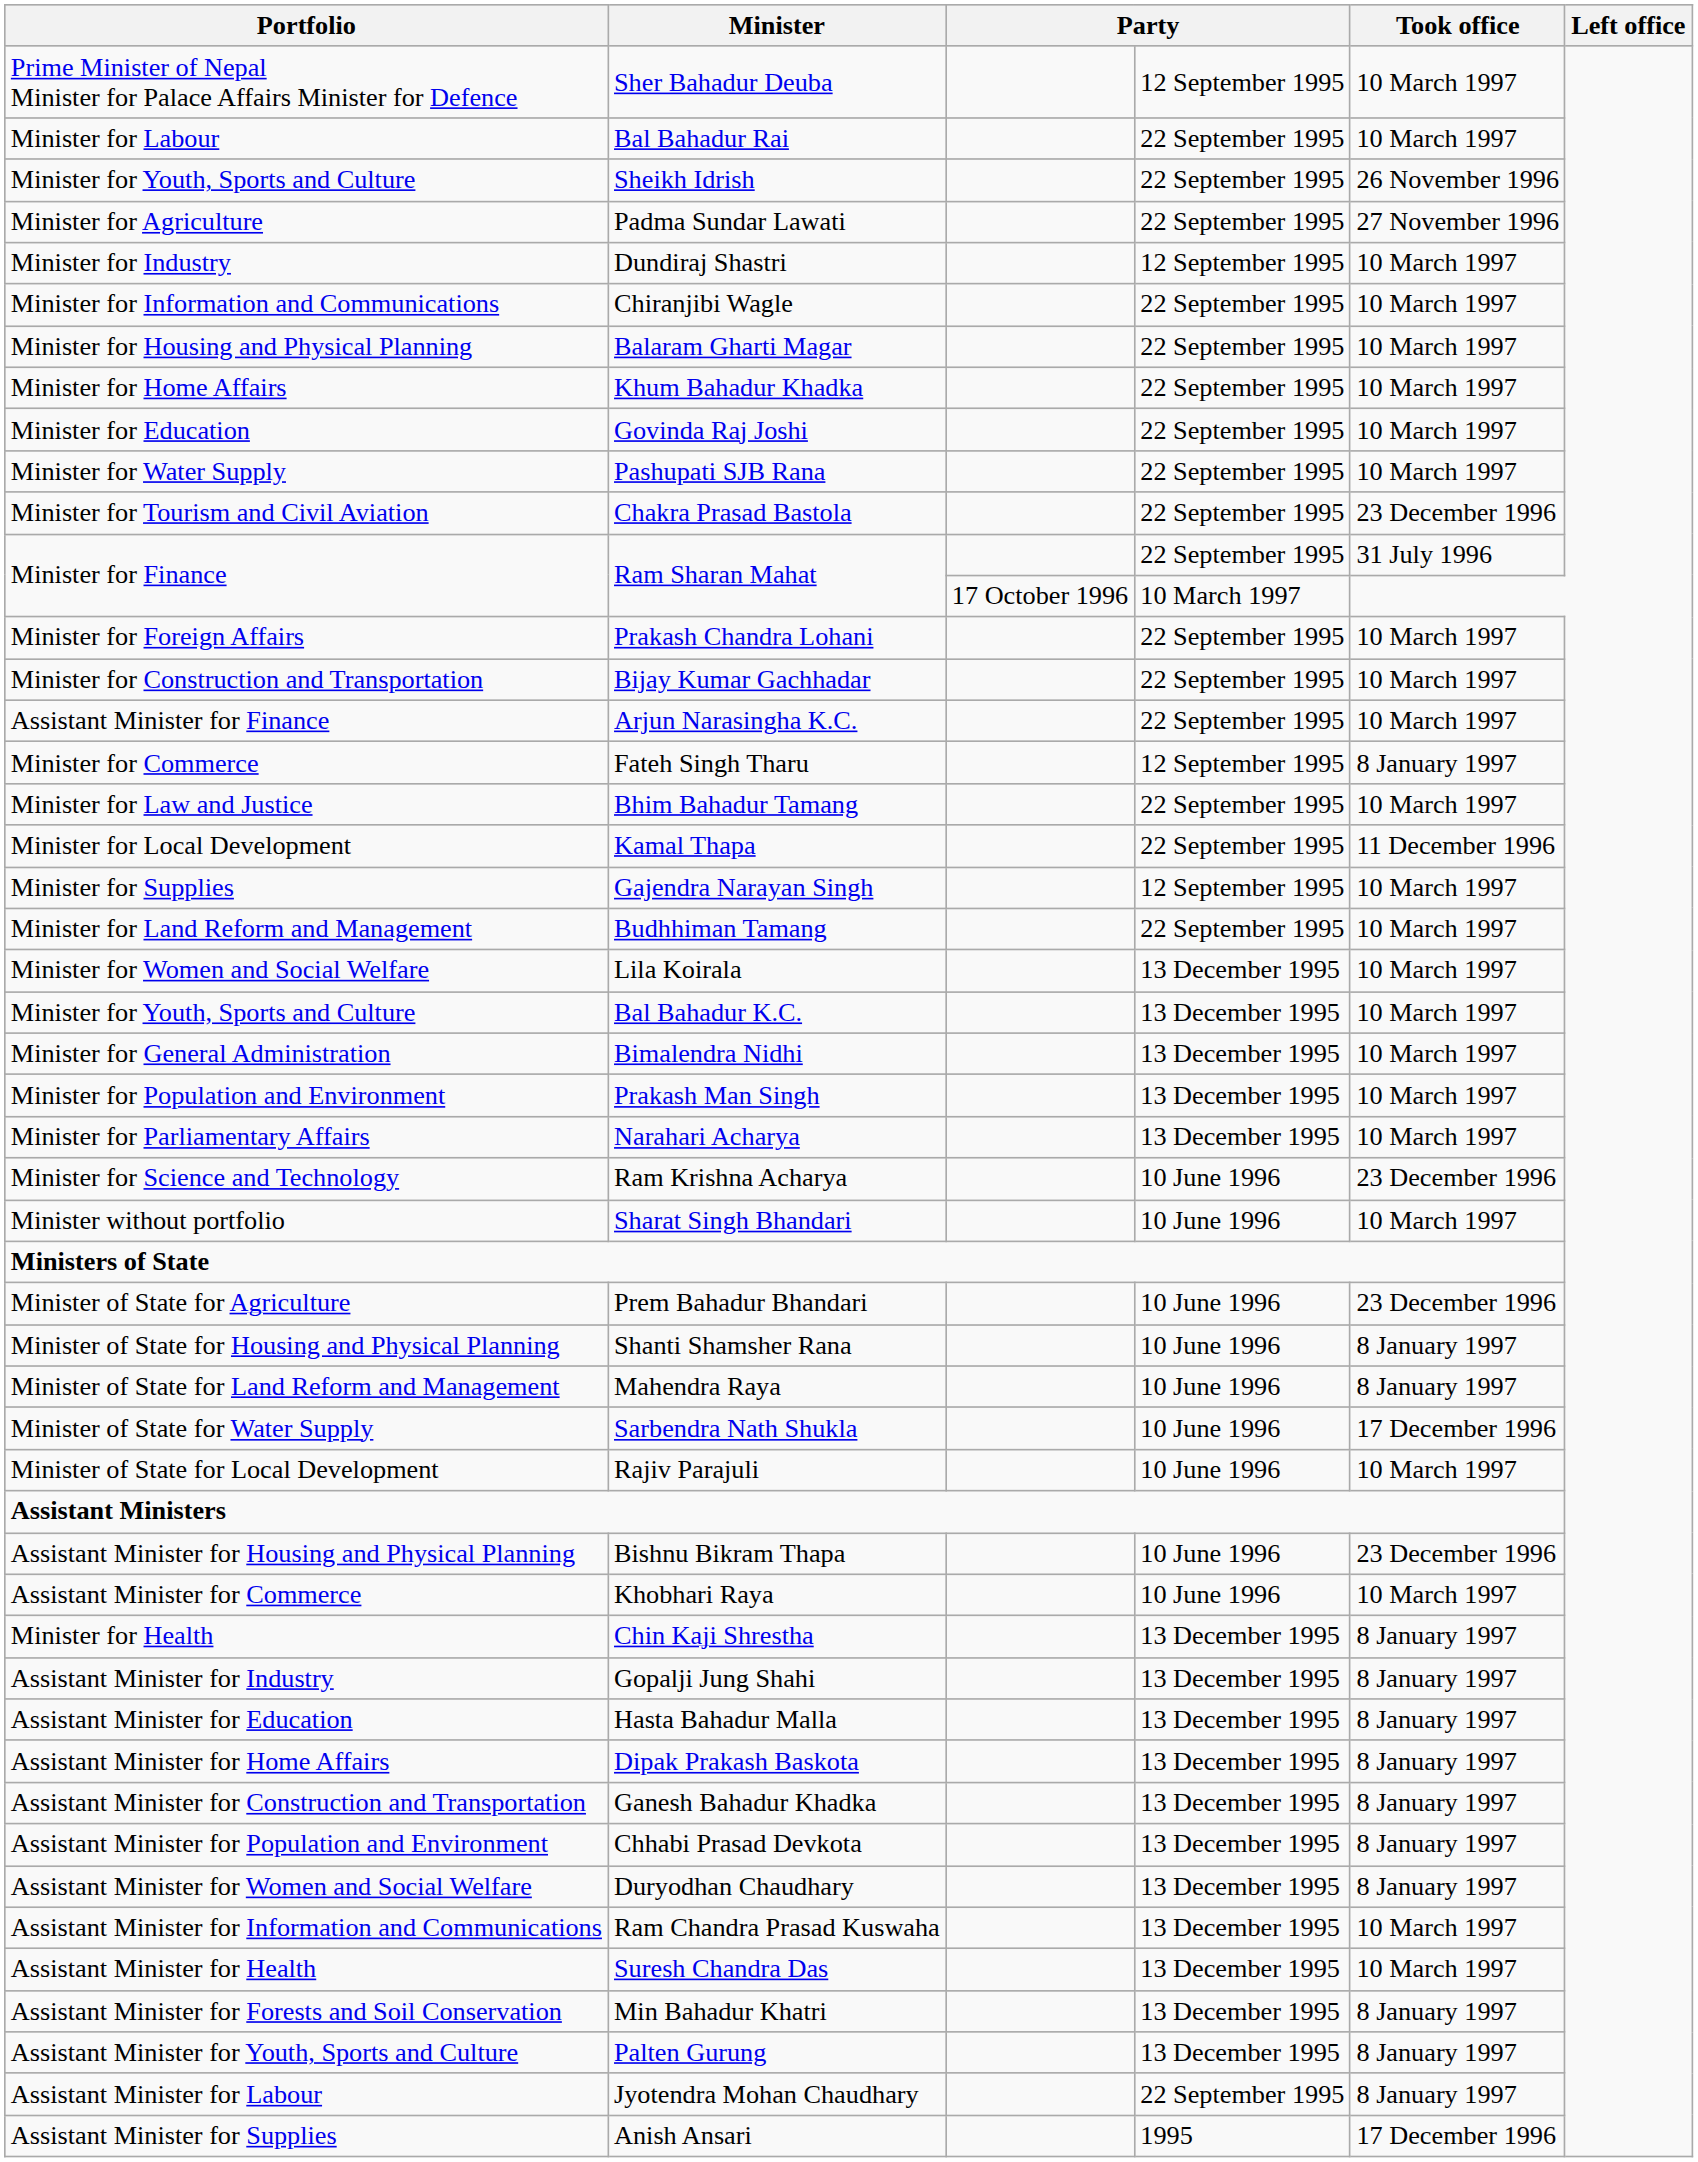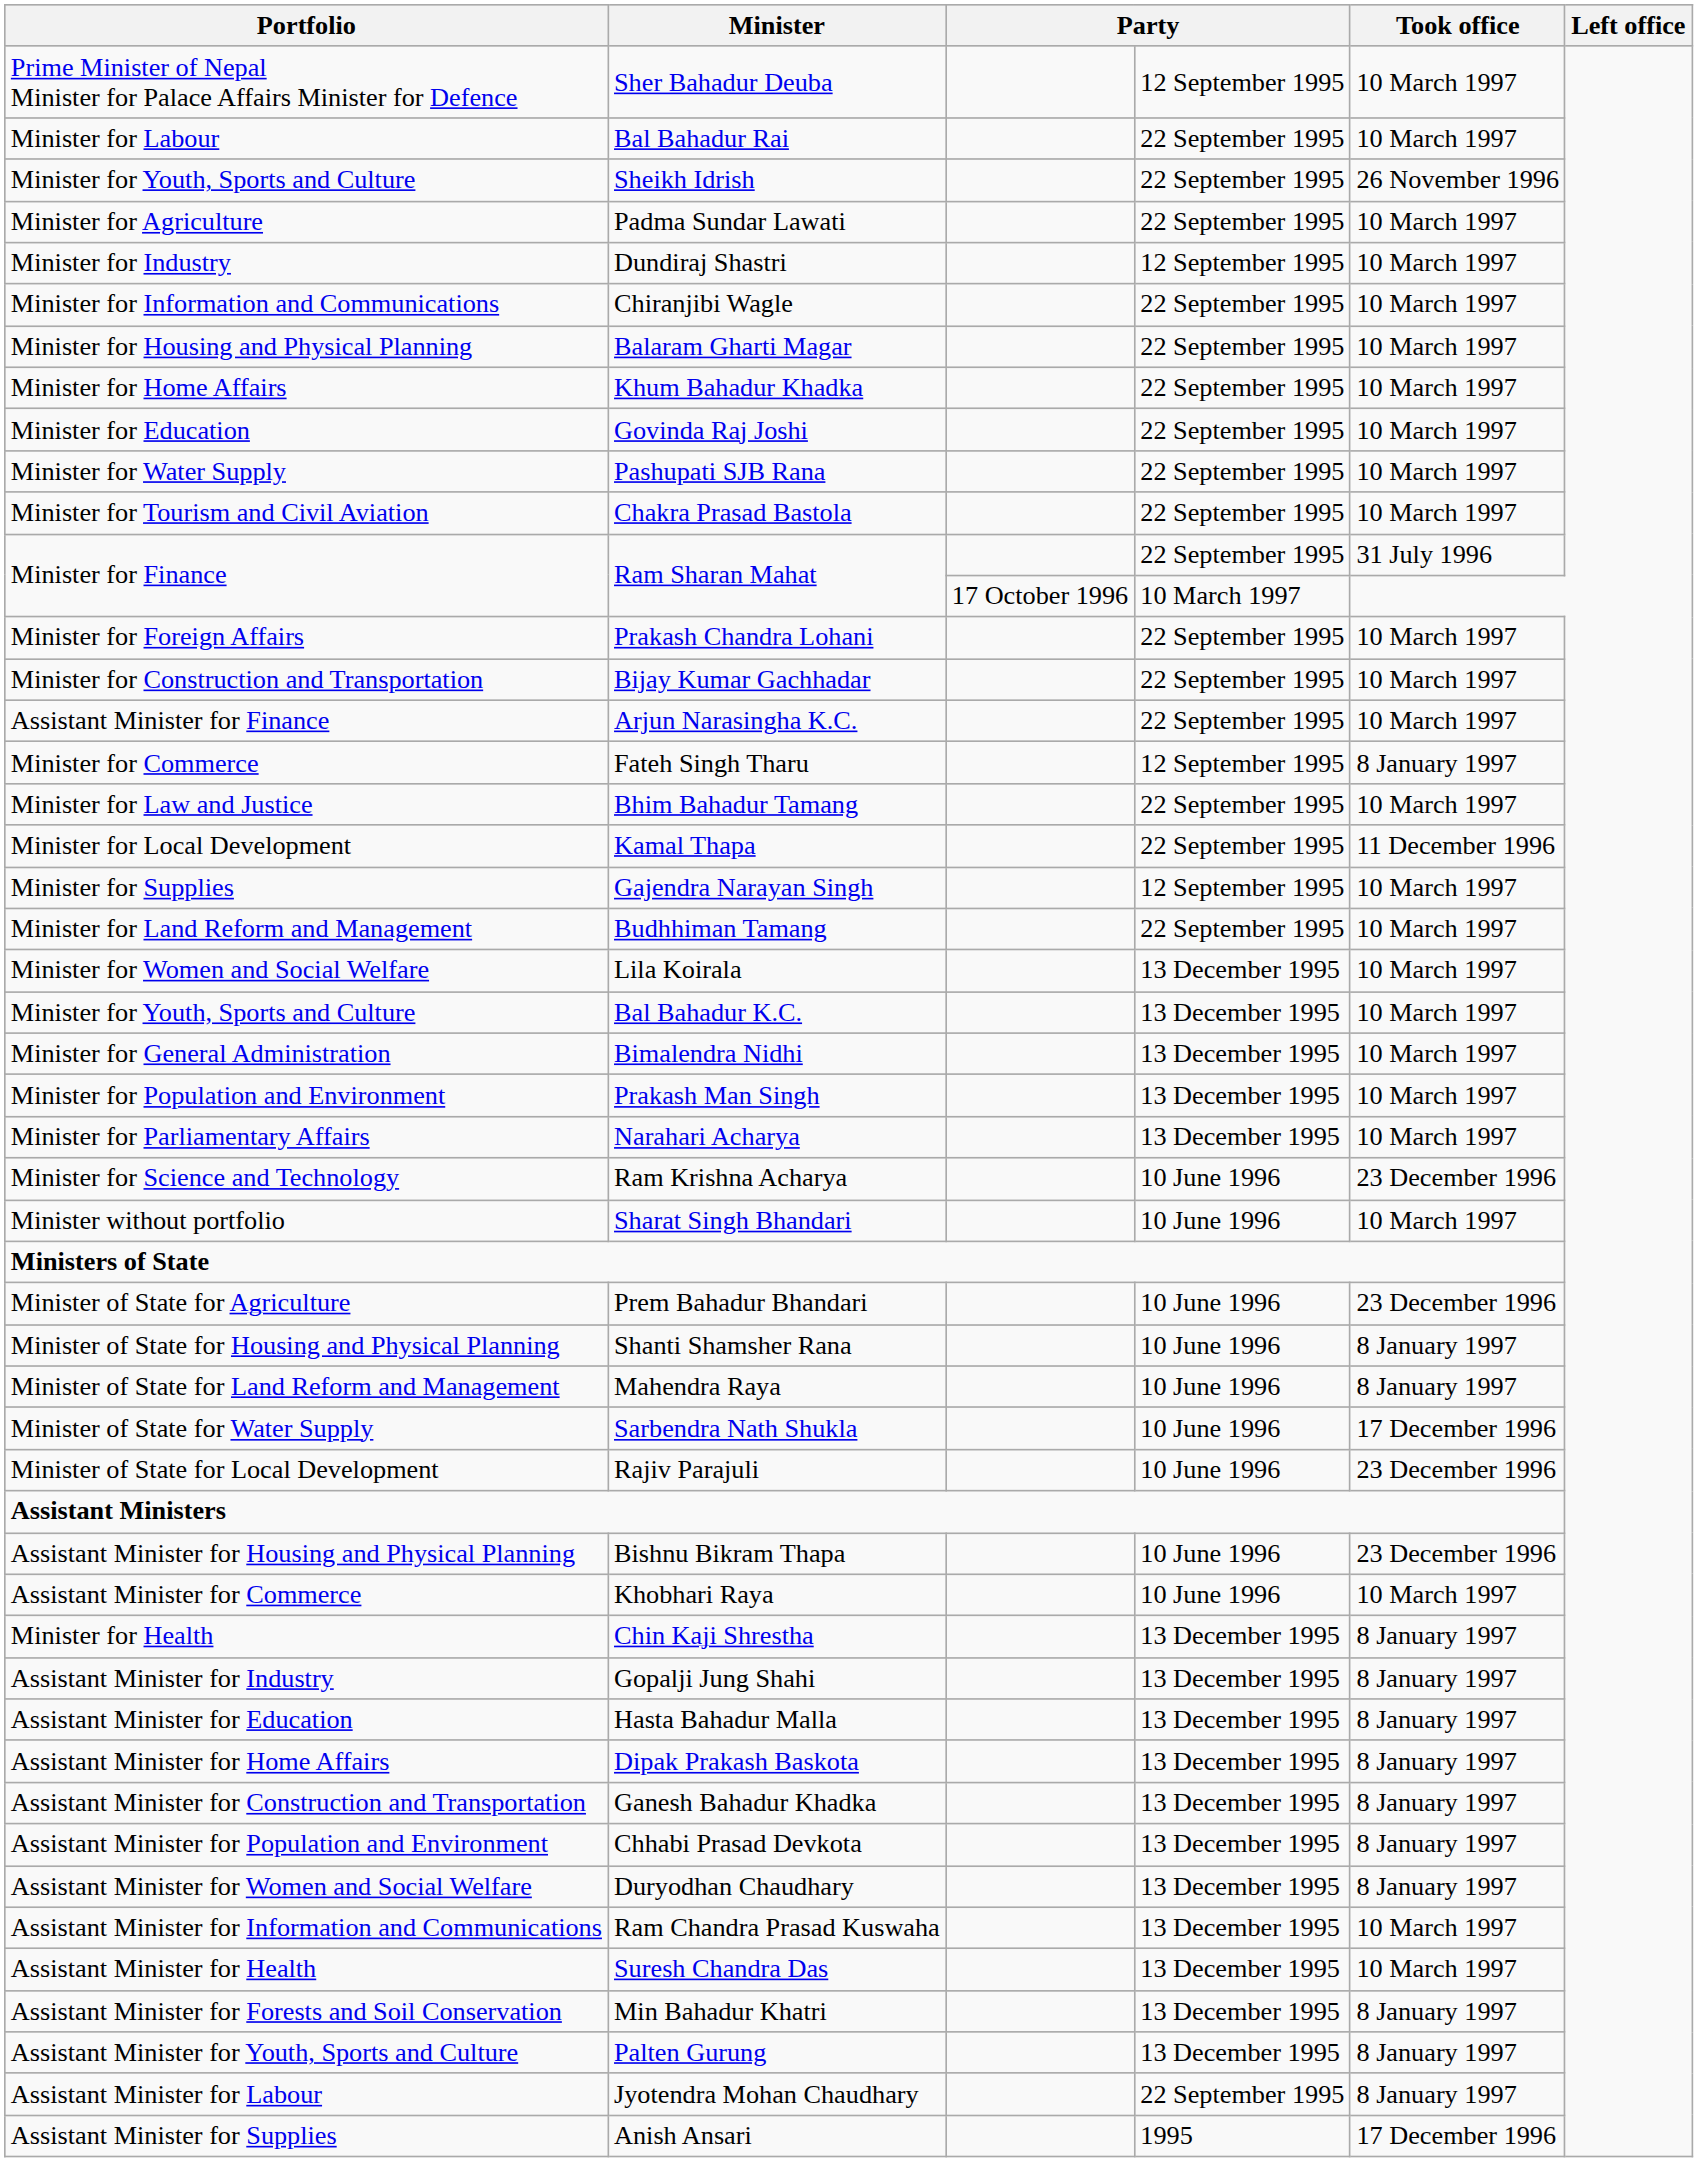(1458, 221) 27 November 1996 -> (1437, 221) 10 March 1997
(1456, 512) 23 December 1996 -> (1437, 512) 10 March 1997
(1437, 1469) 10 March 1997 -> (1456, 1469) 23 December 1996
